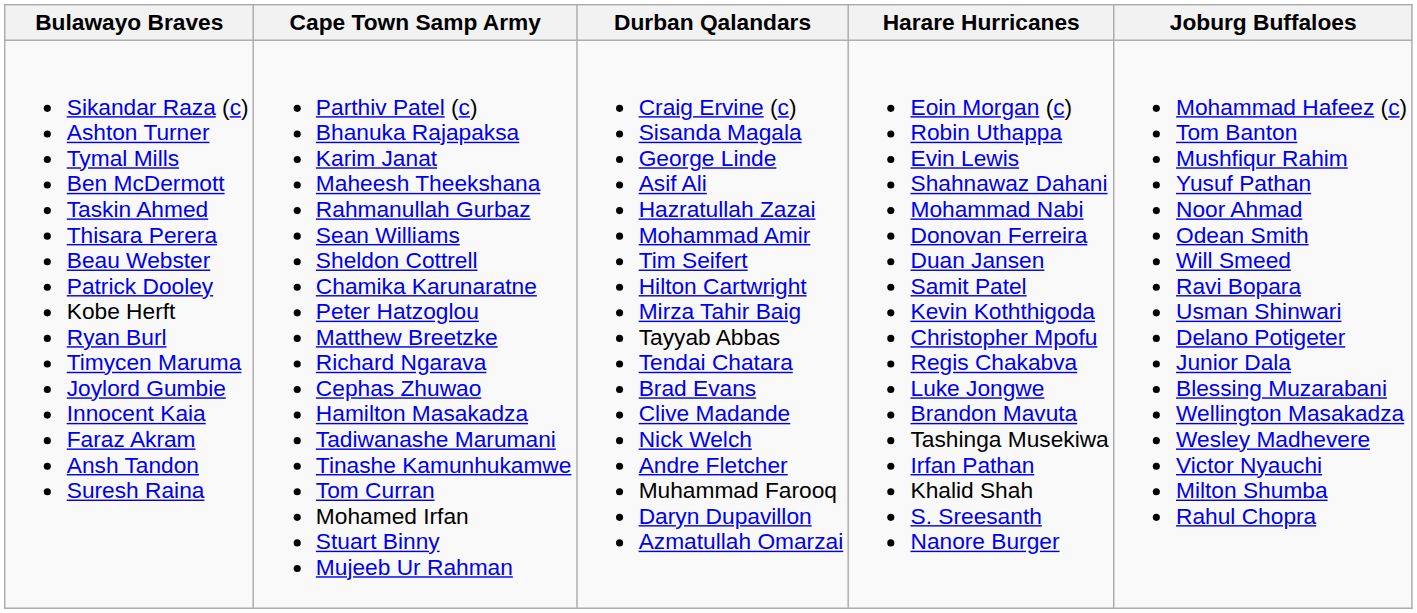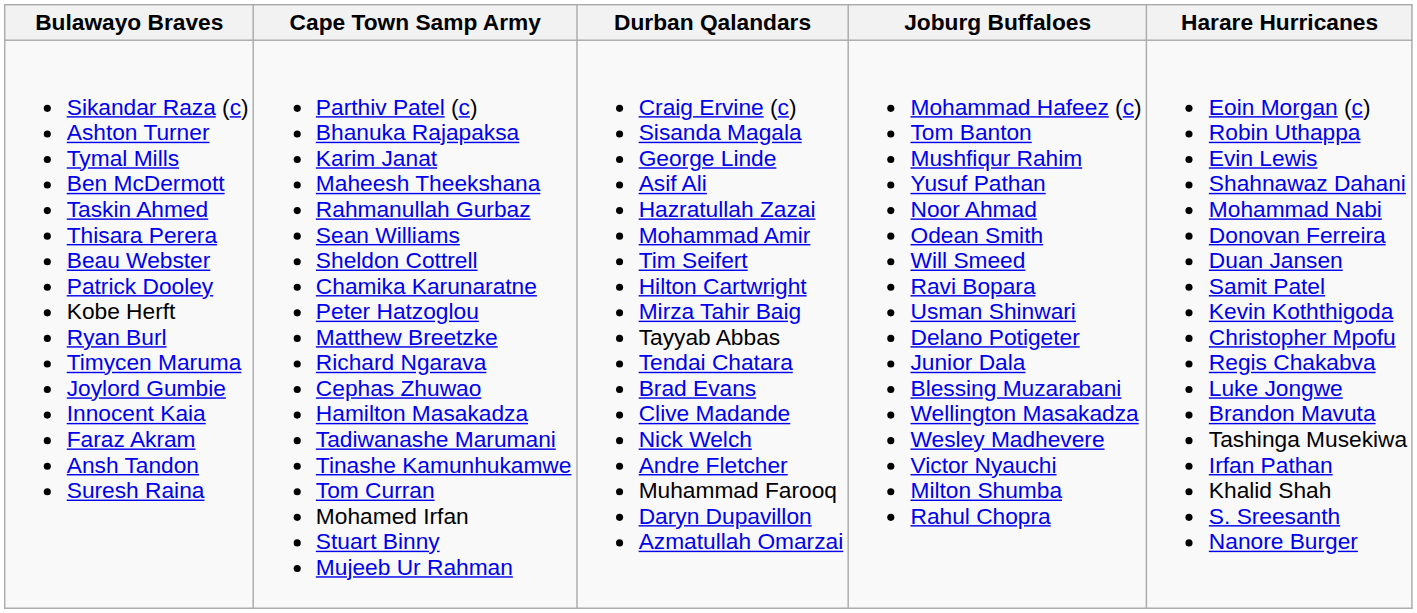columns swapped: (981, 22) <-> (1263, 22)
